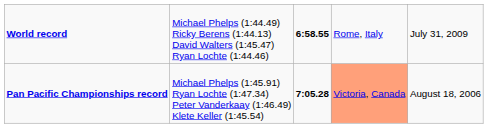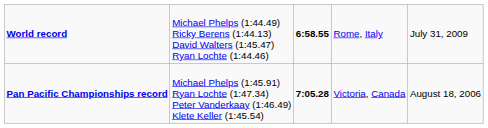(369, 93) lightsalmon background -> (369, 93) no background
